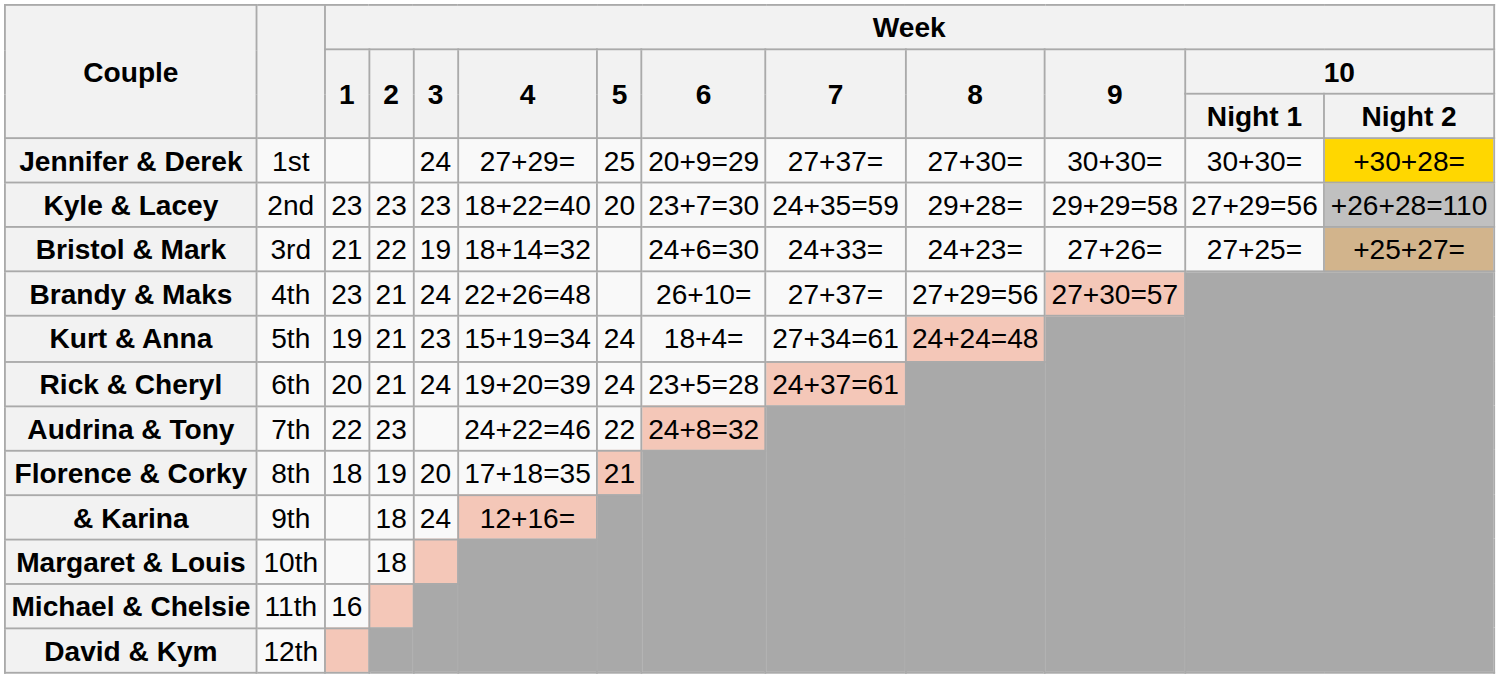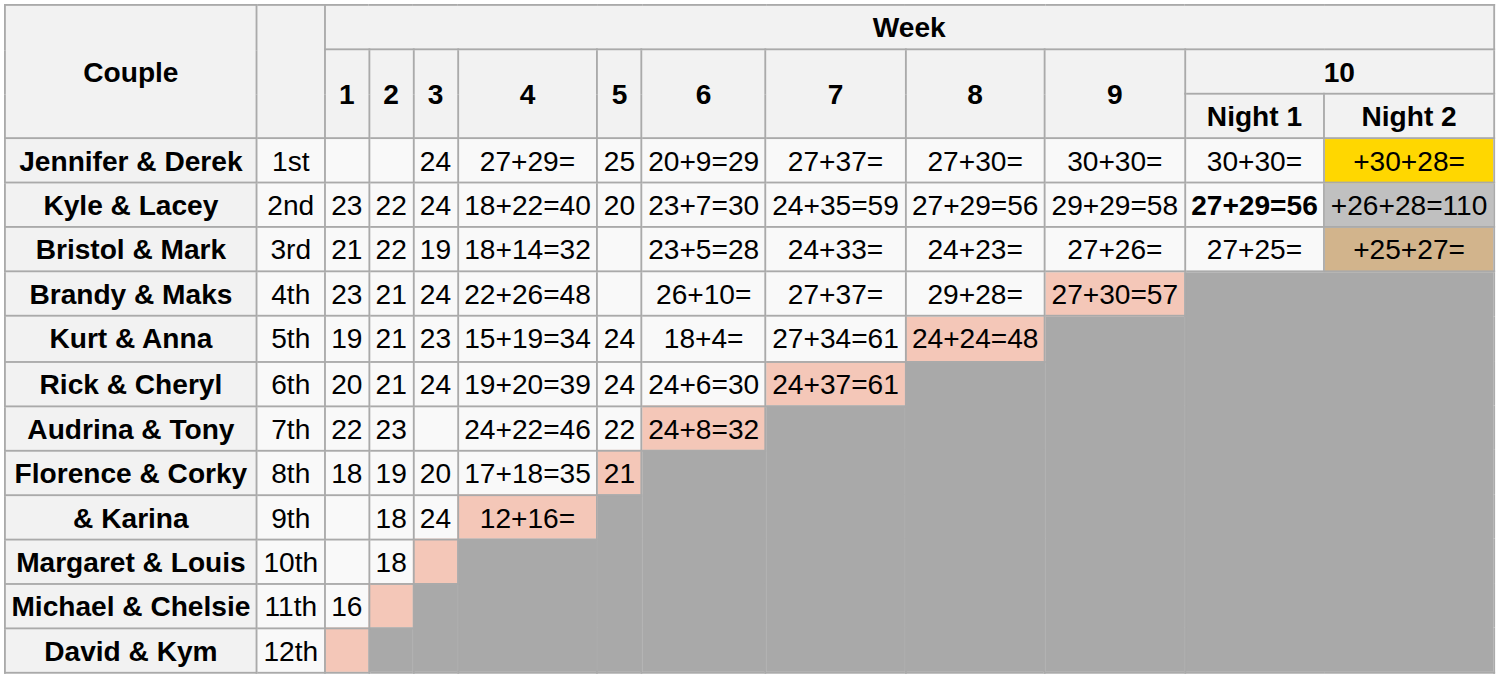(391, 205) 23 -> (391, 205) 22
(436, 205) 23 -> (436, 205) 24
(975, 205) 29+28= -> (975, 205) 27+29=56
(1254, 205) normal -> (1254, 205) bold
(704, 250) 24+6=30 -> (704, 250) 23+5=28
(975, 294) 27+29=56 -> (975, 294) 29+28=
(704, 383) 23+5=28 -> (704, 383) 24+6=30
